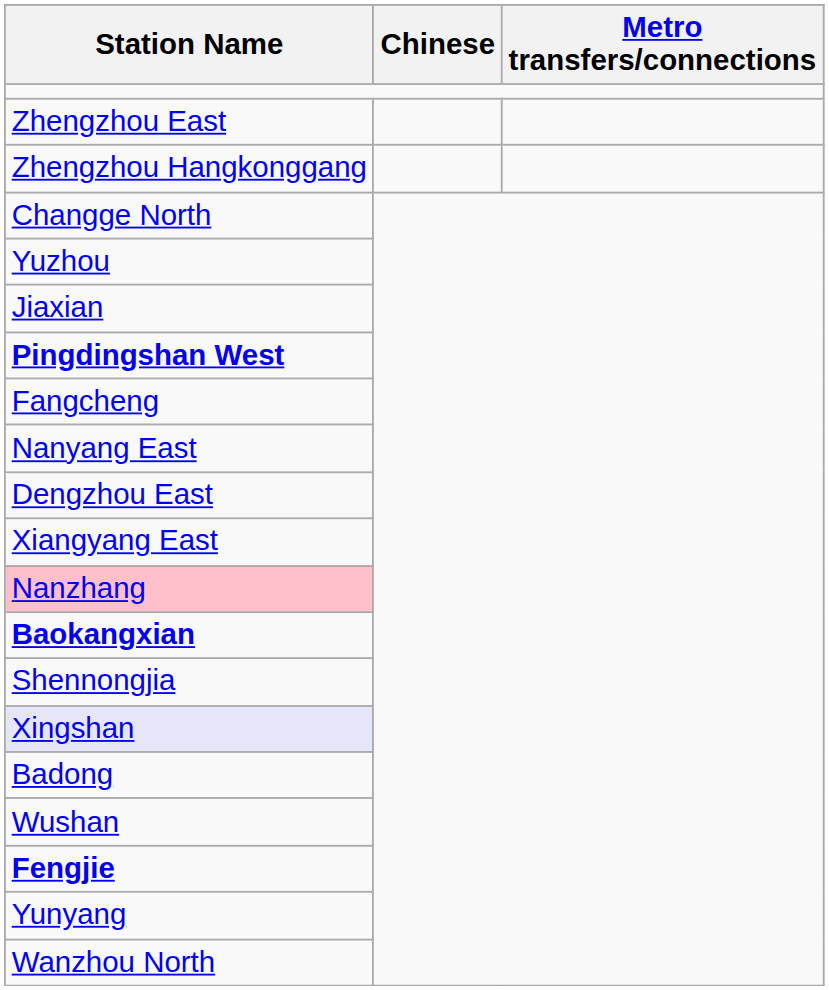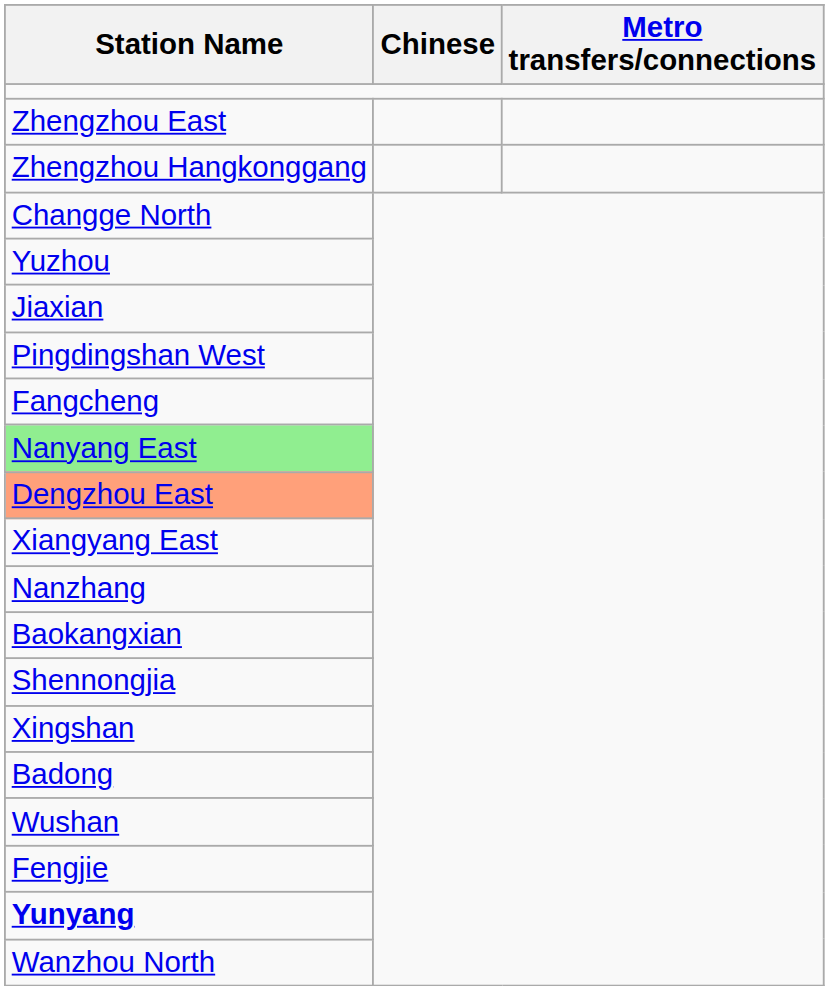(148, 354) bold -> (138, 354) normal
(104, 448) no background -> (104, 448) lightgreen background
(112, 494) no background -> (112, 494) lightsalmon background
(79, 588) pink background -> (79, 588) no background
(103, 634) bold -> (97, 634) normal
(73, 728) lavender background -> (73, 728) no background
(63, 868) bold -> (60, 868) normal
(69, 914) normal -> (73, 914) bold
